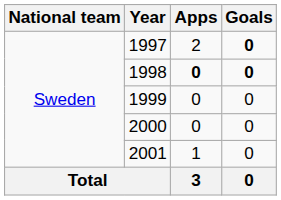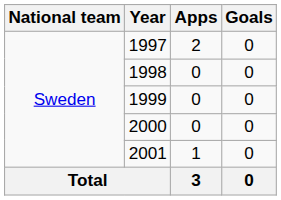(249, 45) bold -> (249, 45) normal
(196, 72) bold -> (196, 72) normal
(249, 72) bold -> (249, 72) normal
